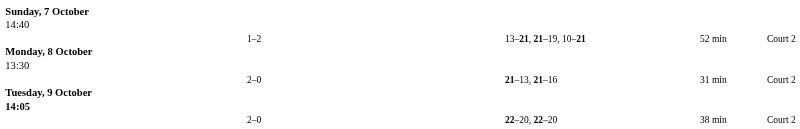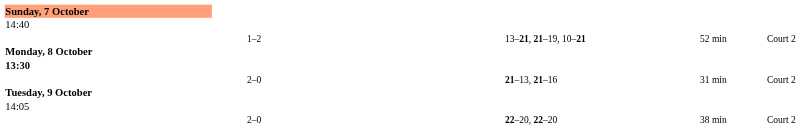(47, 11) no background -> (47, 11) lightsalmon background
(17, 66) normal -> (18, 66) bold
(18, 107) bold -> (17, 107) normal
